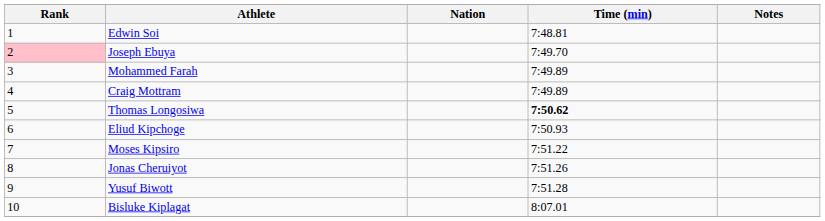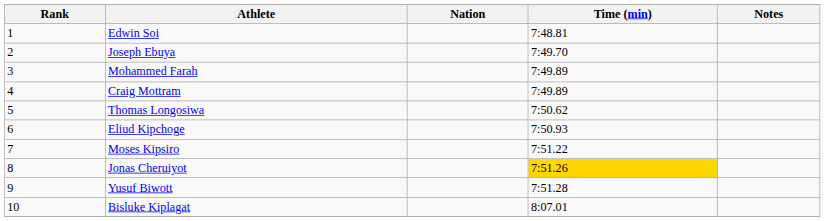(10, 52) pink background -> (10, 52) no background
(550, 110) bold -> (549, 110) normal
(549, 168) no background -> (549, 168) gold background
